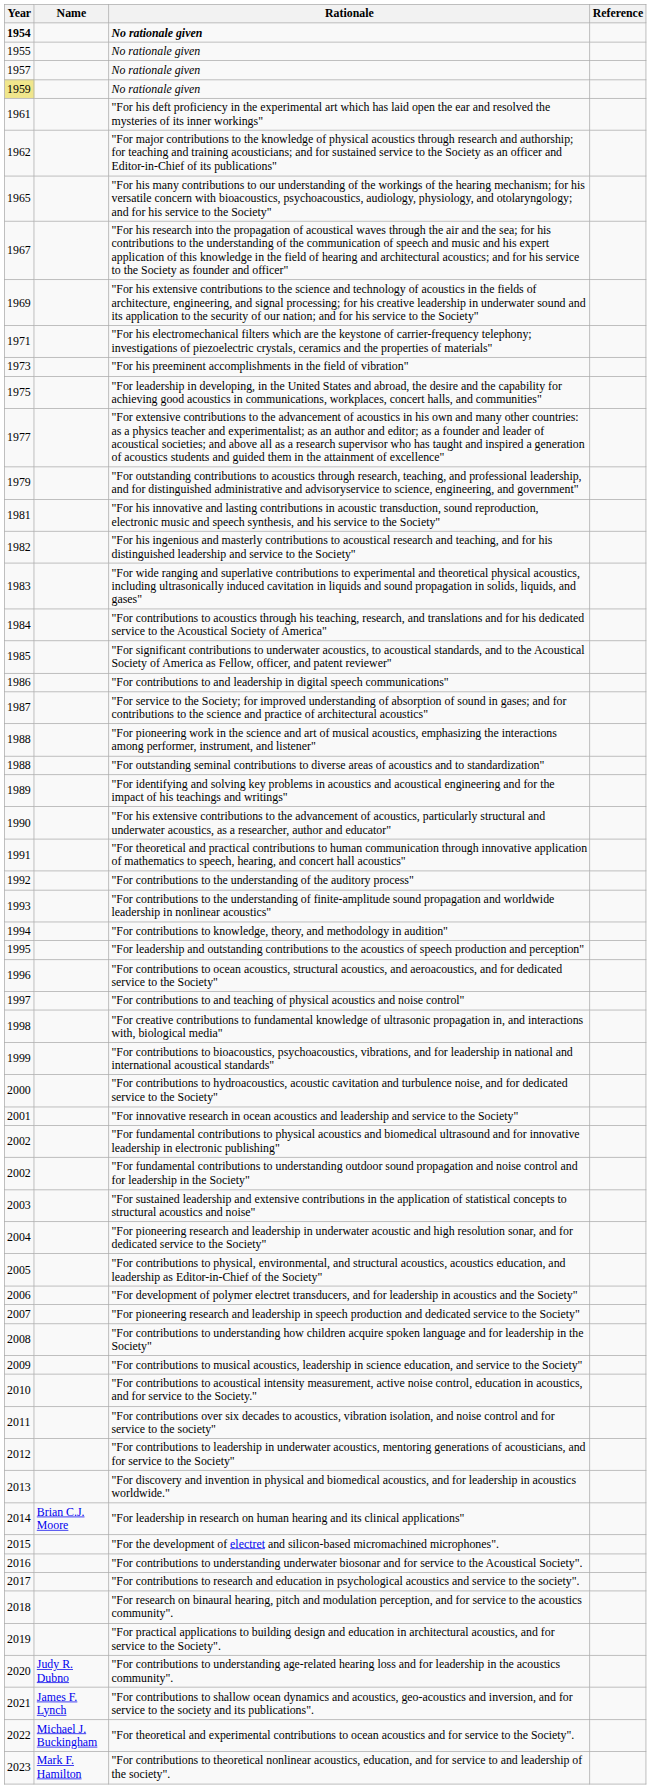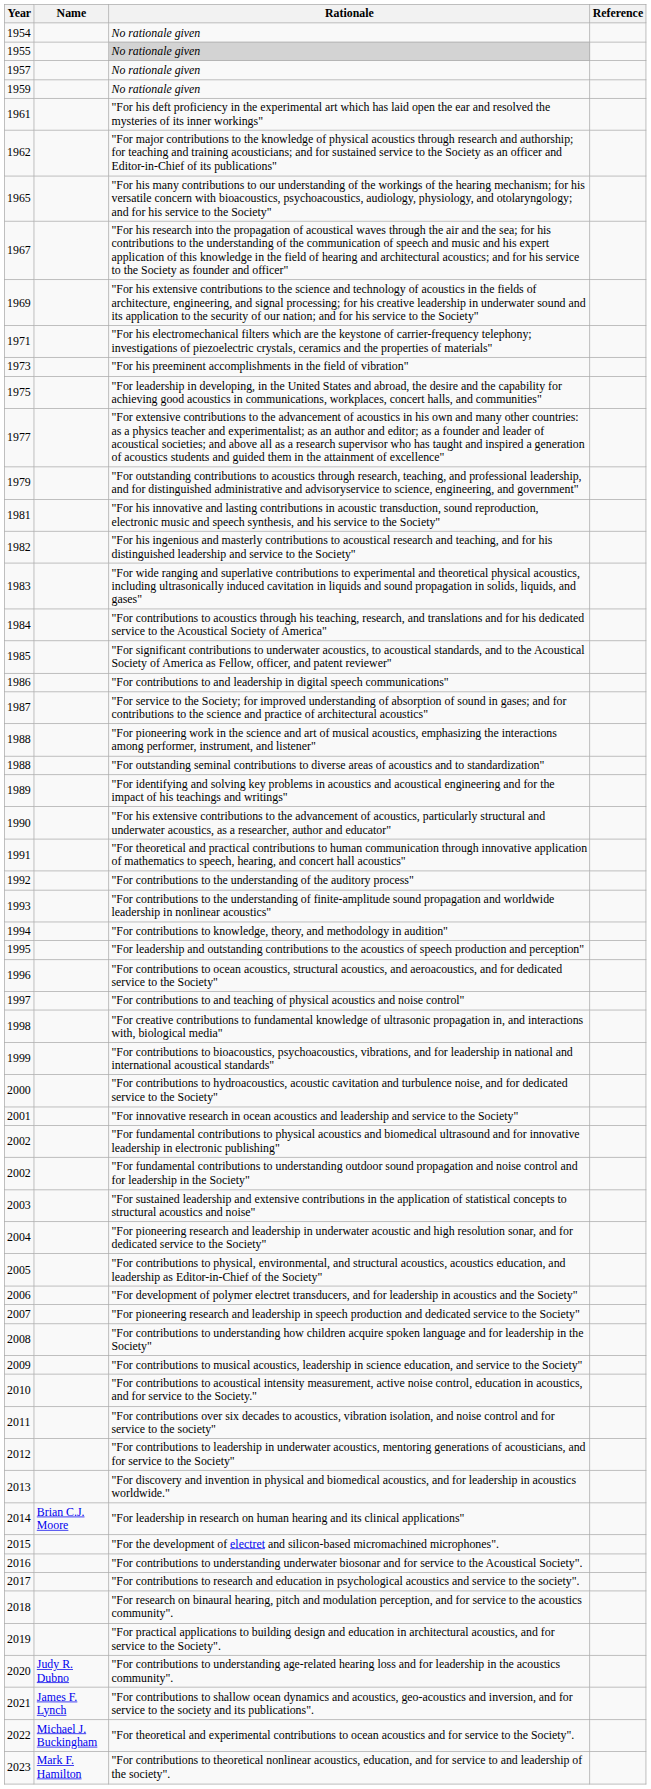(19, 32) bold -> (19, 32) normal
(157, 32) bold -> (156, 32) normal
(156, 51) no background -> (156, 51) lightgrey background
(19, 88) khaki background -> (19, 88) no background
